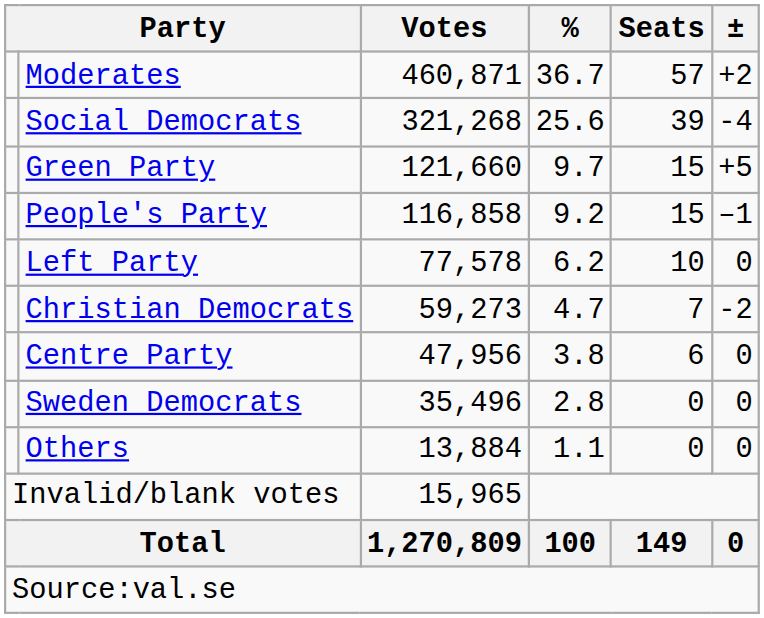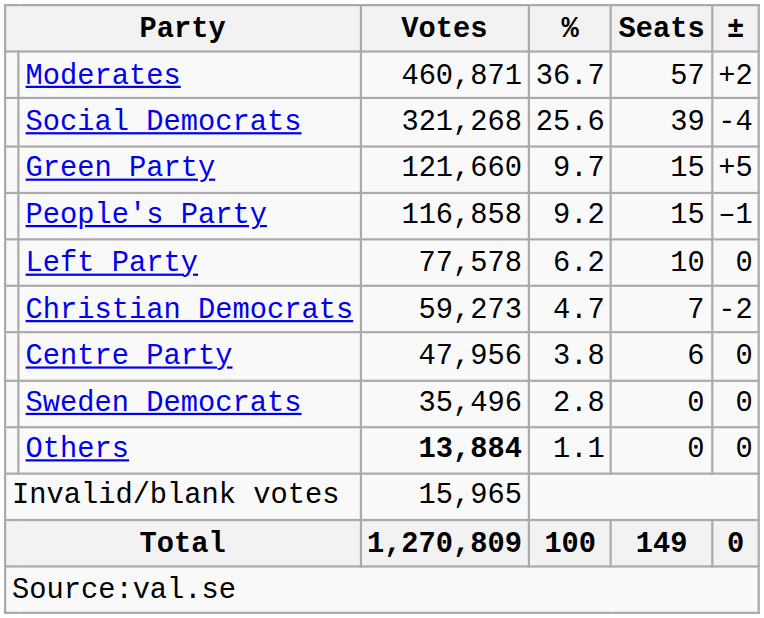(470, 450) normal -> (470, 450) bold
